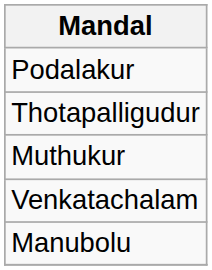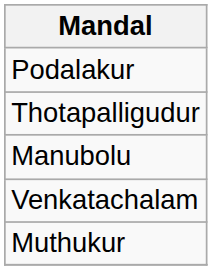(68, 156) Muthukur -> (71, 156) Manubolu
(71, 243) Manubolu -> (68, 243) Muthukur
